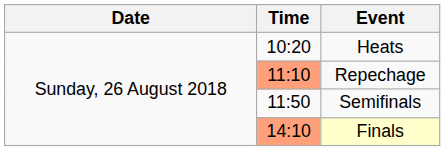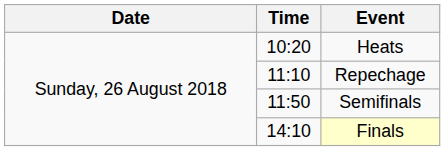(289, 74) lightsalmon background -> (289, 74) no background
(289, 131) lightsalmon background -> (289, 131) no background
